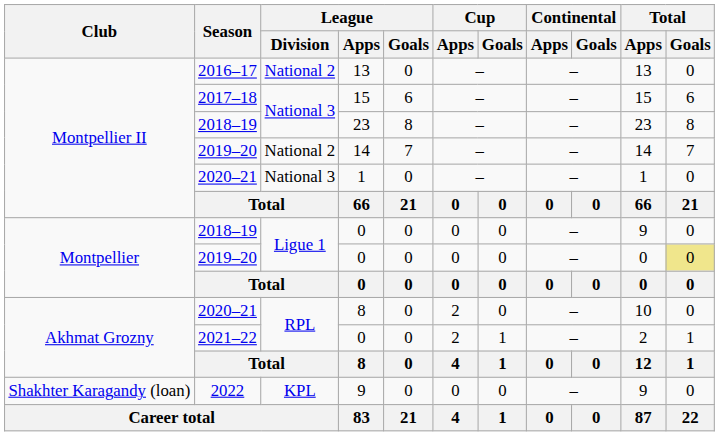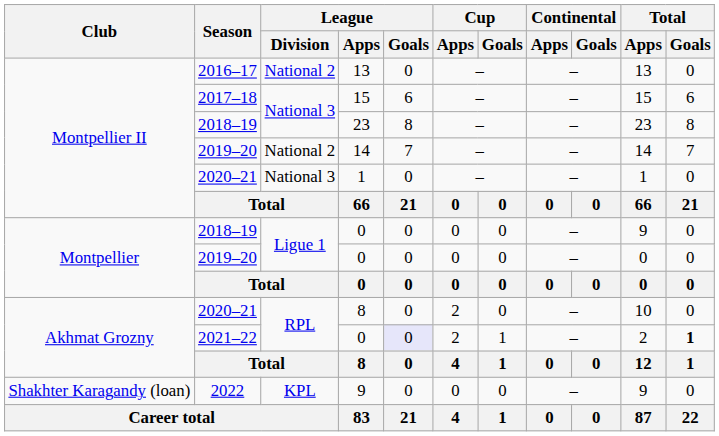(690, 257) khaki background -> (690, 257) no background
(408, 337) no background -> (408, 337) lavender background
(690, 337) normal -> (690, 337) bold
